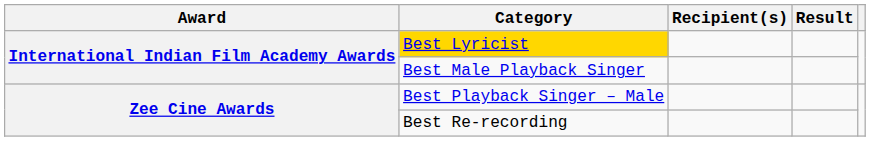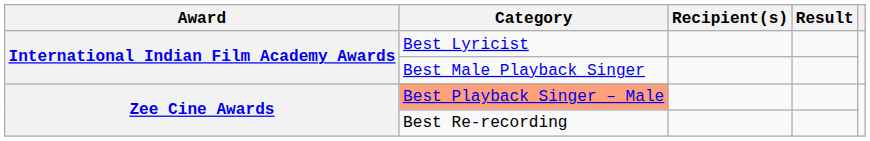(466, 44) gold background -> (466, 44) no background
(534, 97) no background -> (534, 97) lightsalmon background
